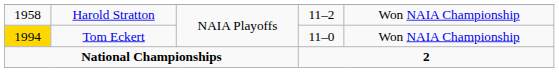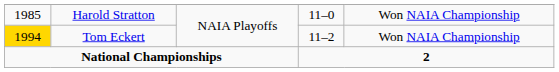(28, 15) 1958 -> (28, 15) 1985
(321, 15) 11–2 -> (321, 15) 11–0
(321, 36) 11–0 -> (321, 36) 11–2
